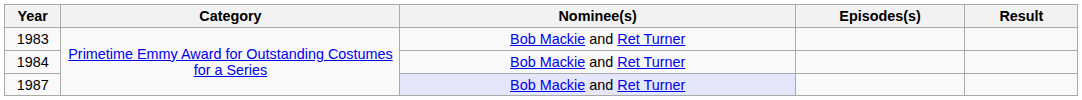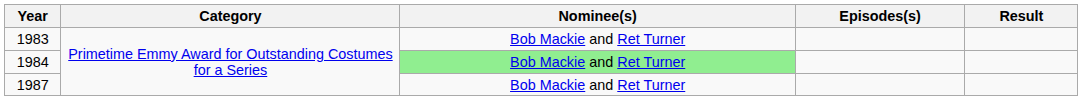(598, 62) no background -> (598, 62) lightgreen background
(598, 85) lavender background -> (598, 85) no background
